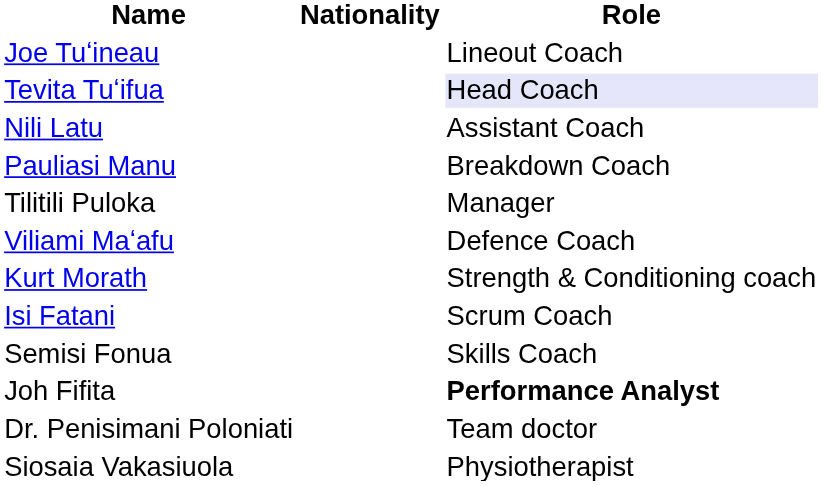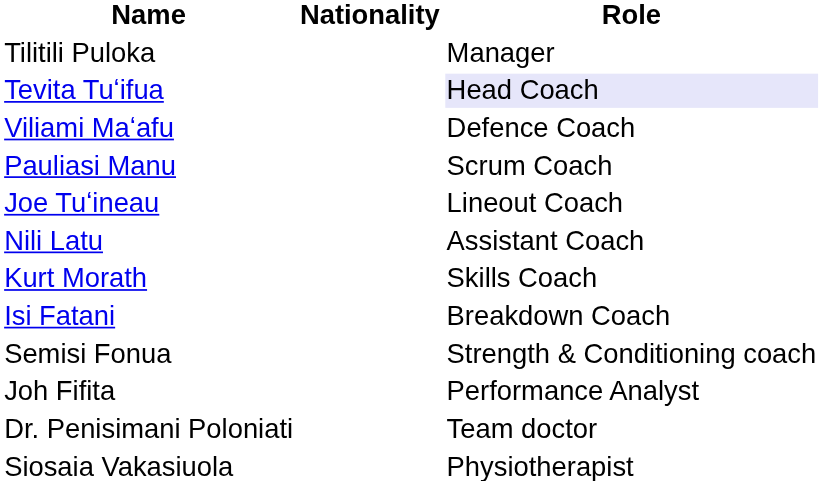rows swapped: (80, 203) <-> (82, 52)
rows swapped: (54, 128) <-> (89, 240)
(558, 165) Breakdown Coach -> (529, 165) Scrum Coach
(631, 278) Strength & Conditioning coach -> (522, 278) Skills Coach
(529, 316) Scrum Coach -> (558, 316) Breakdown Coach
(522, 353) Skills Coach -> (631, 353) Strength & Conditioning coach
(583, 391) bold -> (573, 391) normal
